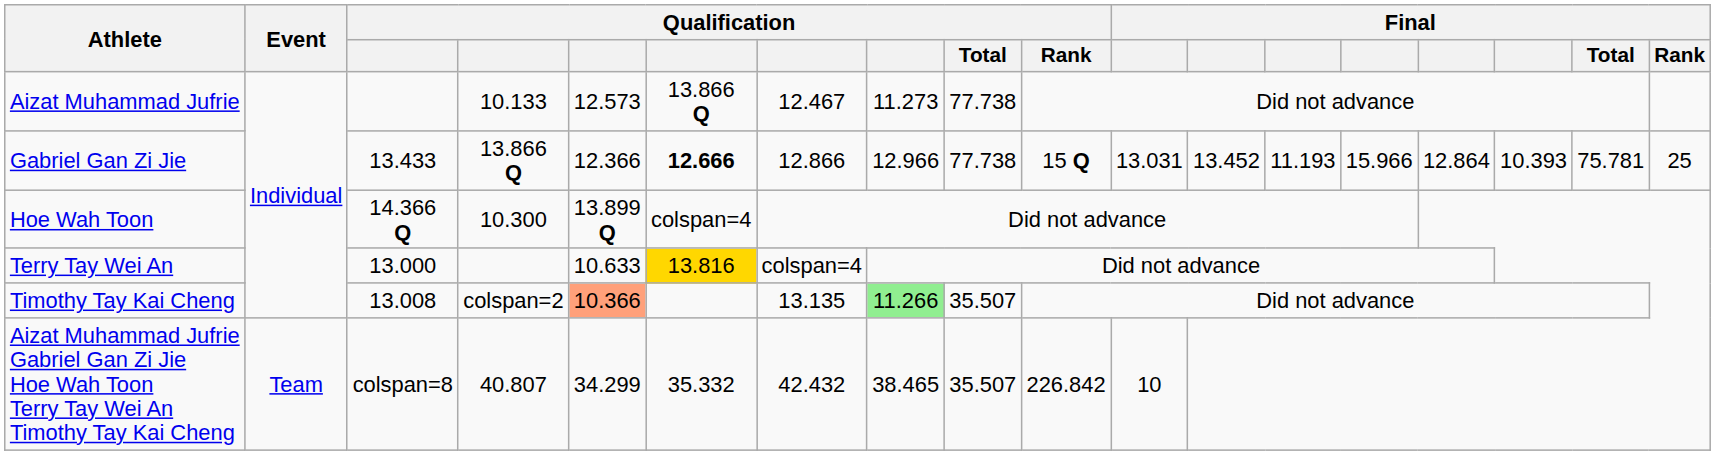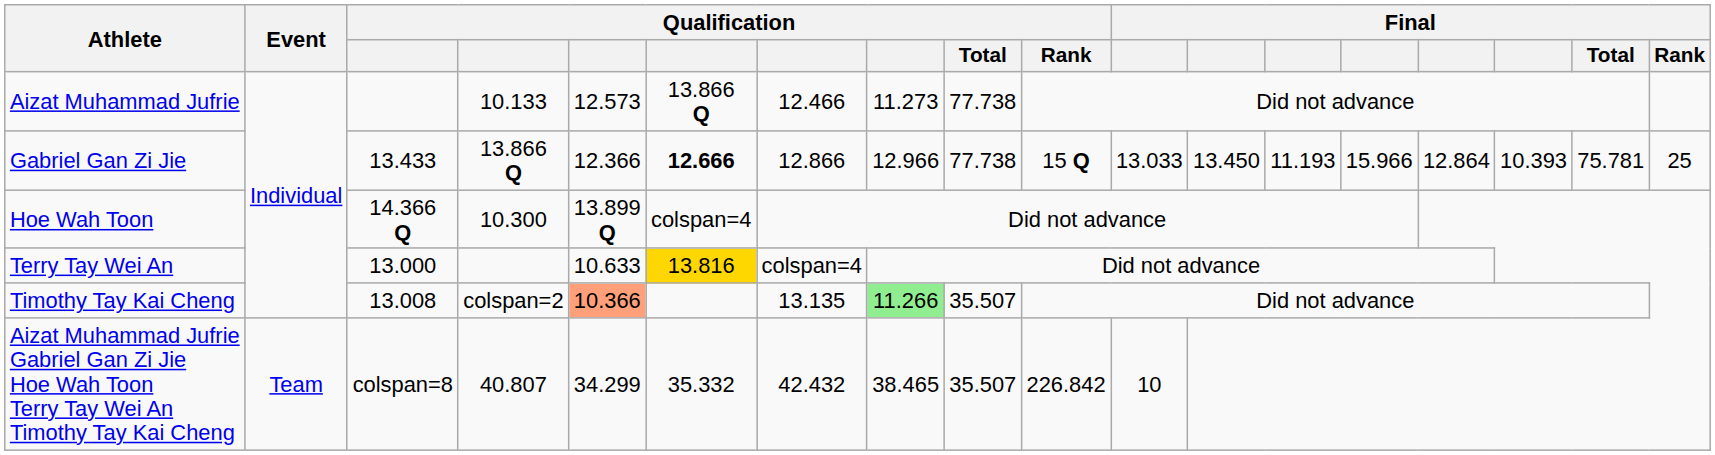(812, 102) 12.467 -> (812, 102) 12.466
(1149, 161) 13.031 -> (1149, 161) 13.033
(1226, 161) 13.452 -> (1226, 161) 13.450
